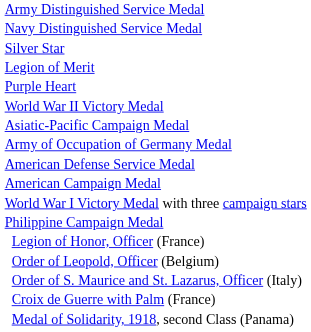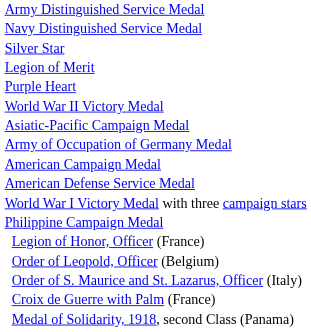(100, 164) American Defense Service Medal -> (83, 164) American Campaign Medal
(83, 183) American Campaign Medal -> (100, 183) American Defense Service Medal
